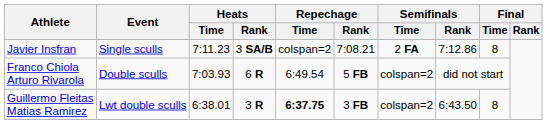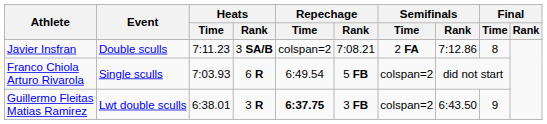(131, 49) Single sculls -> (133, 49) Double sculls
(133, 74) Double sculls -> (131, 74) Single sculls
(495, 105) 8 -> (495, 105) 9
